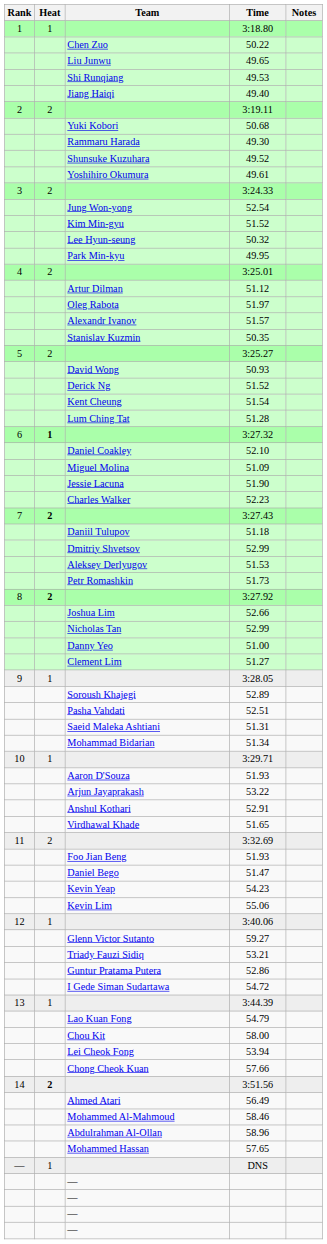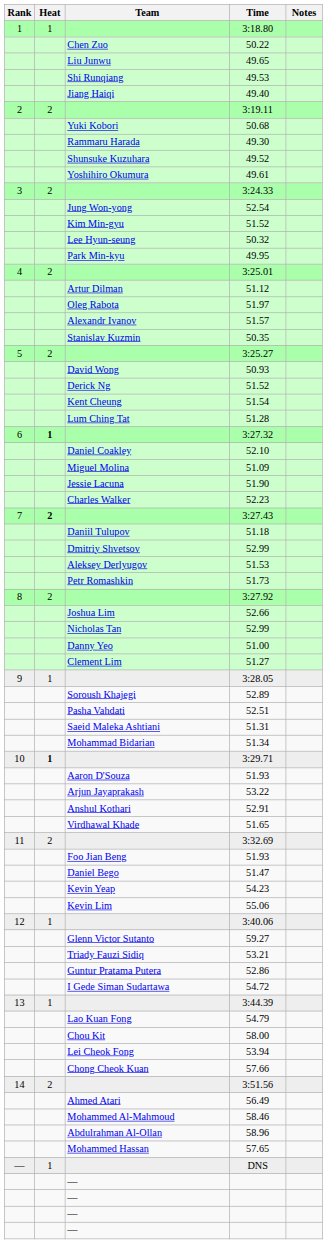(50, 597) bold -> (50, 597) normal
(50, 759) normal -> (50, 759) bold
(50, 1084) bold -> (50, 1084) normal
